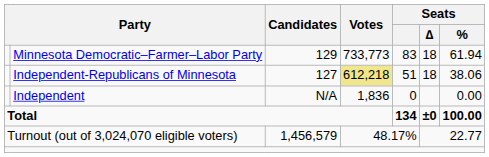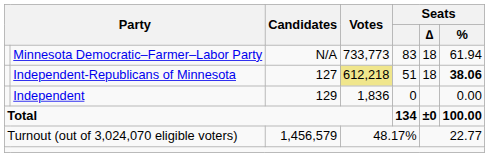(326, 55) 129 -> (326, 55) N/A
(466, 75) normal -> (466, 75) bold
(326, 95) N/A -> (326, 95) 129
